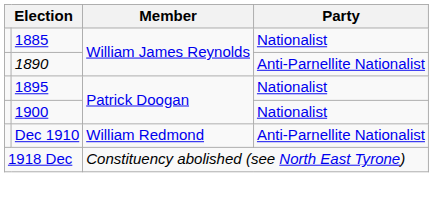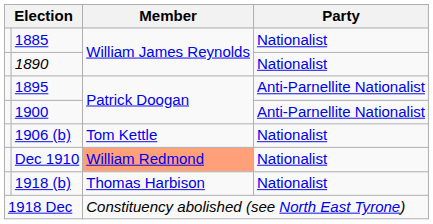(341, 64) Anti-Parnellite Nationalist -> (292, 64) Nationalist
(292, 87) Nationalist -> (341, 87) Anti-Parnellite Nationalist
(292, 111) Nationalist -> (341, 111) Anti-Parnellite Nationalist
+ row: (43, 135)
(145, 135) no background -> (145, 159) lightsalmon background
(341, 135) Anti-Parnellite Nationalist -> (292, 159) Nationalist
+ row: (43, 183)
